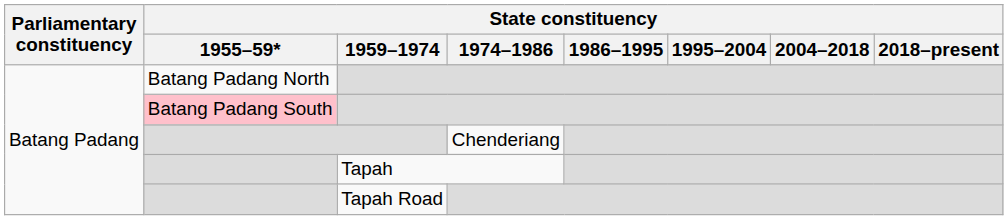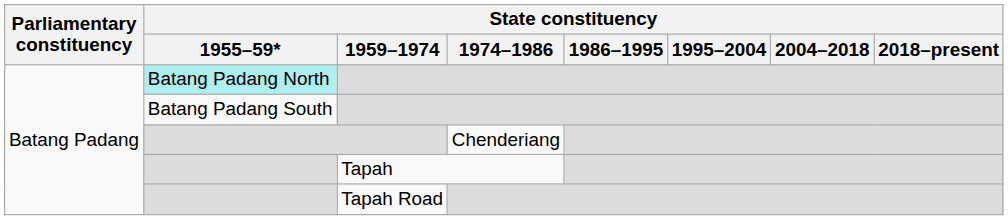(239, 79) no background -> (239, 79) paleturquoise background
(240, 109) pink background -> (240, 109) no background
